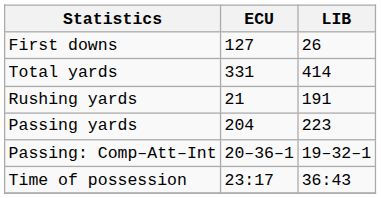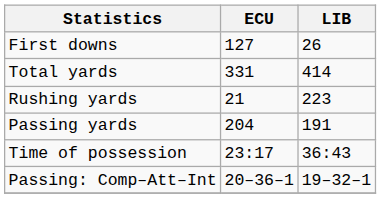(317, 99) 191 -> (317, 99) 223
(317, 126) 223 -> (317, 126) 191
rows swapped: (113, 153) <-> (98, 180)
